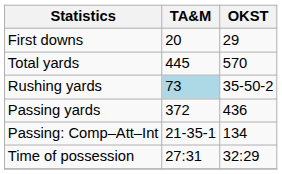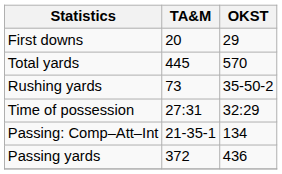(173, 86) lightblue background -> (173, 86) no background
rows swapped: (54, 110) <-> (71, 156)
